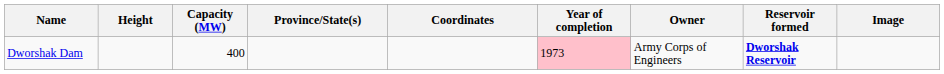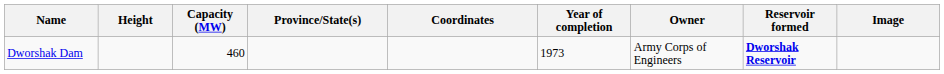(236, 53) 400 -> (236, 53) 460
(552, 53) pink background -> (552, 53) no background
